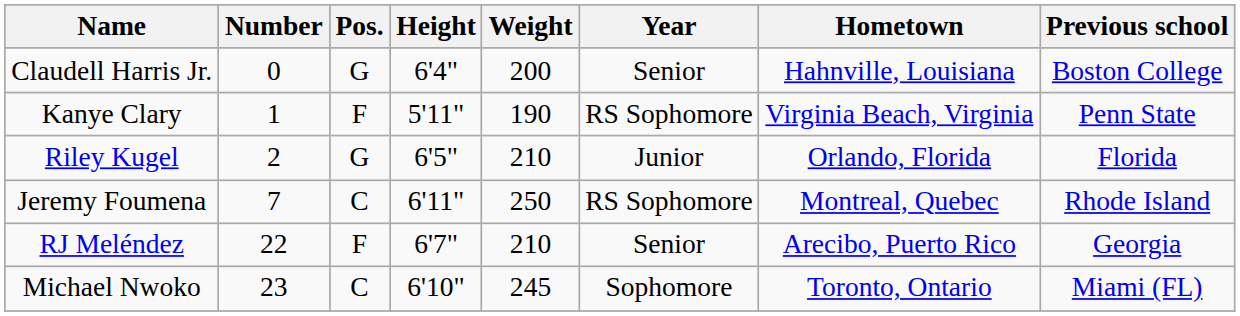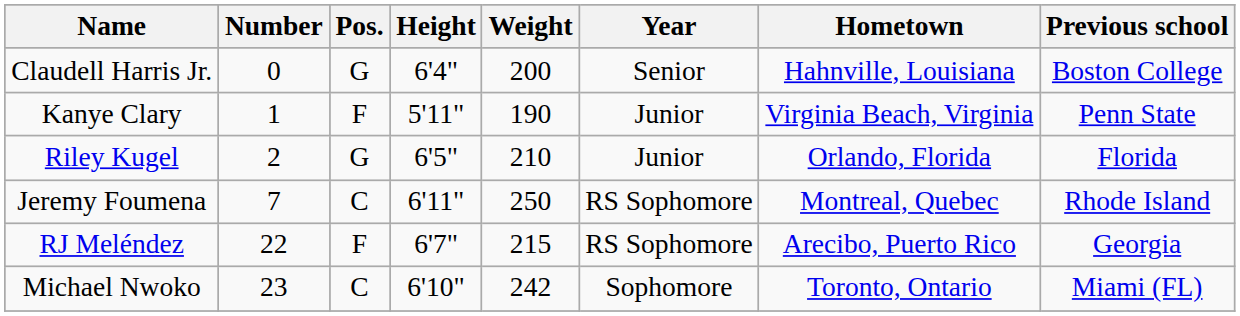(669, 113) RS Sophomore -> (669, 113) Junior
(531, 244) 210 -> (531, 244) 215
(669, 244) Senior -> (669, 244) RS Sophomore
(531, 288) 245 -> (531, 288) 242
